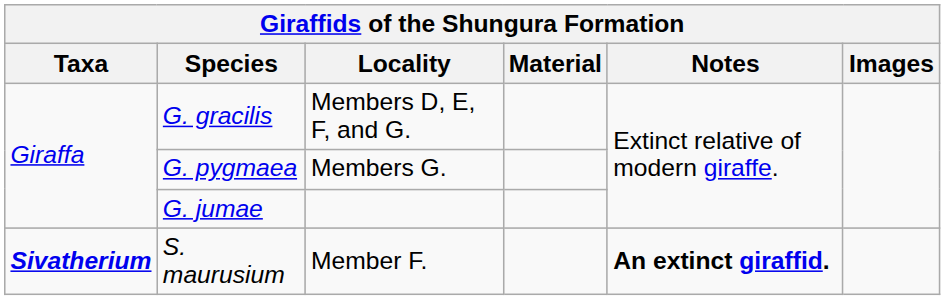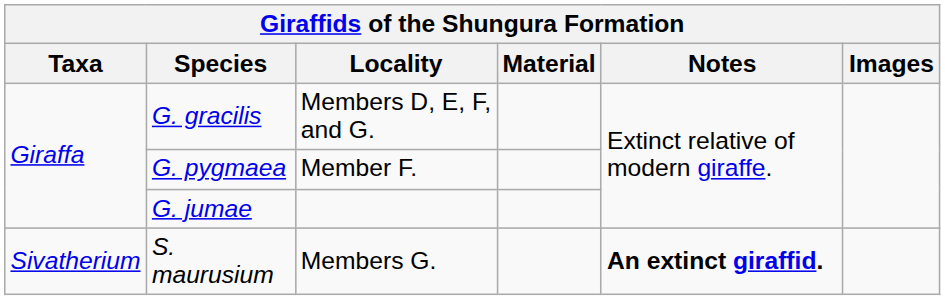(379, 168) Members G. -> (359, 168) Member F.
(81, 261) bold -> (76, 261) normal
(369, 261) Member F. -> (369, 261) Members G.
